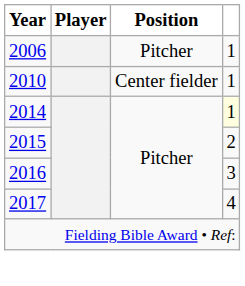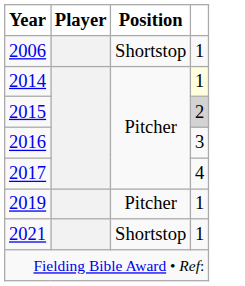(166, 50) Pitcher -> (151, 50) Shortstop
- row: (28, 81)
(231, 142) no background -> (200, 112) lightgrey background
+ row: (28, 204)
+ row: (28, 234)
